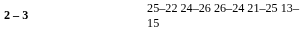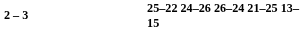(223, 15) normal -> (223, 15) bold
